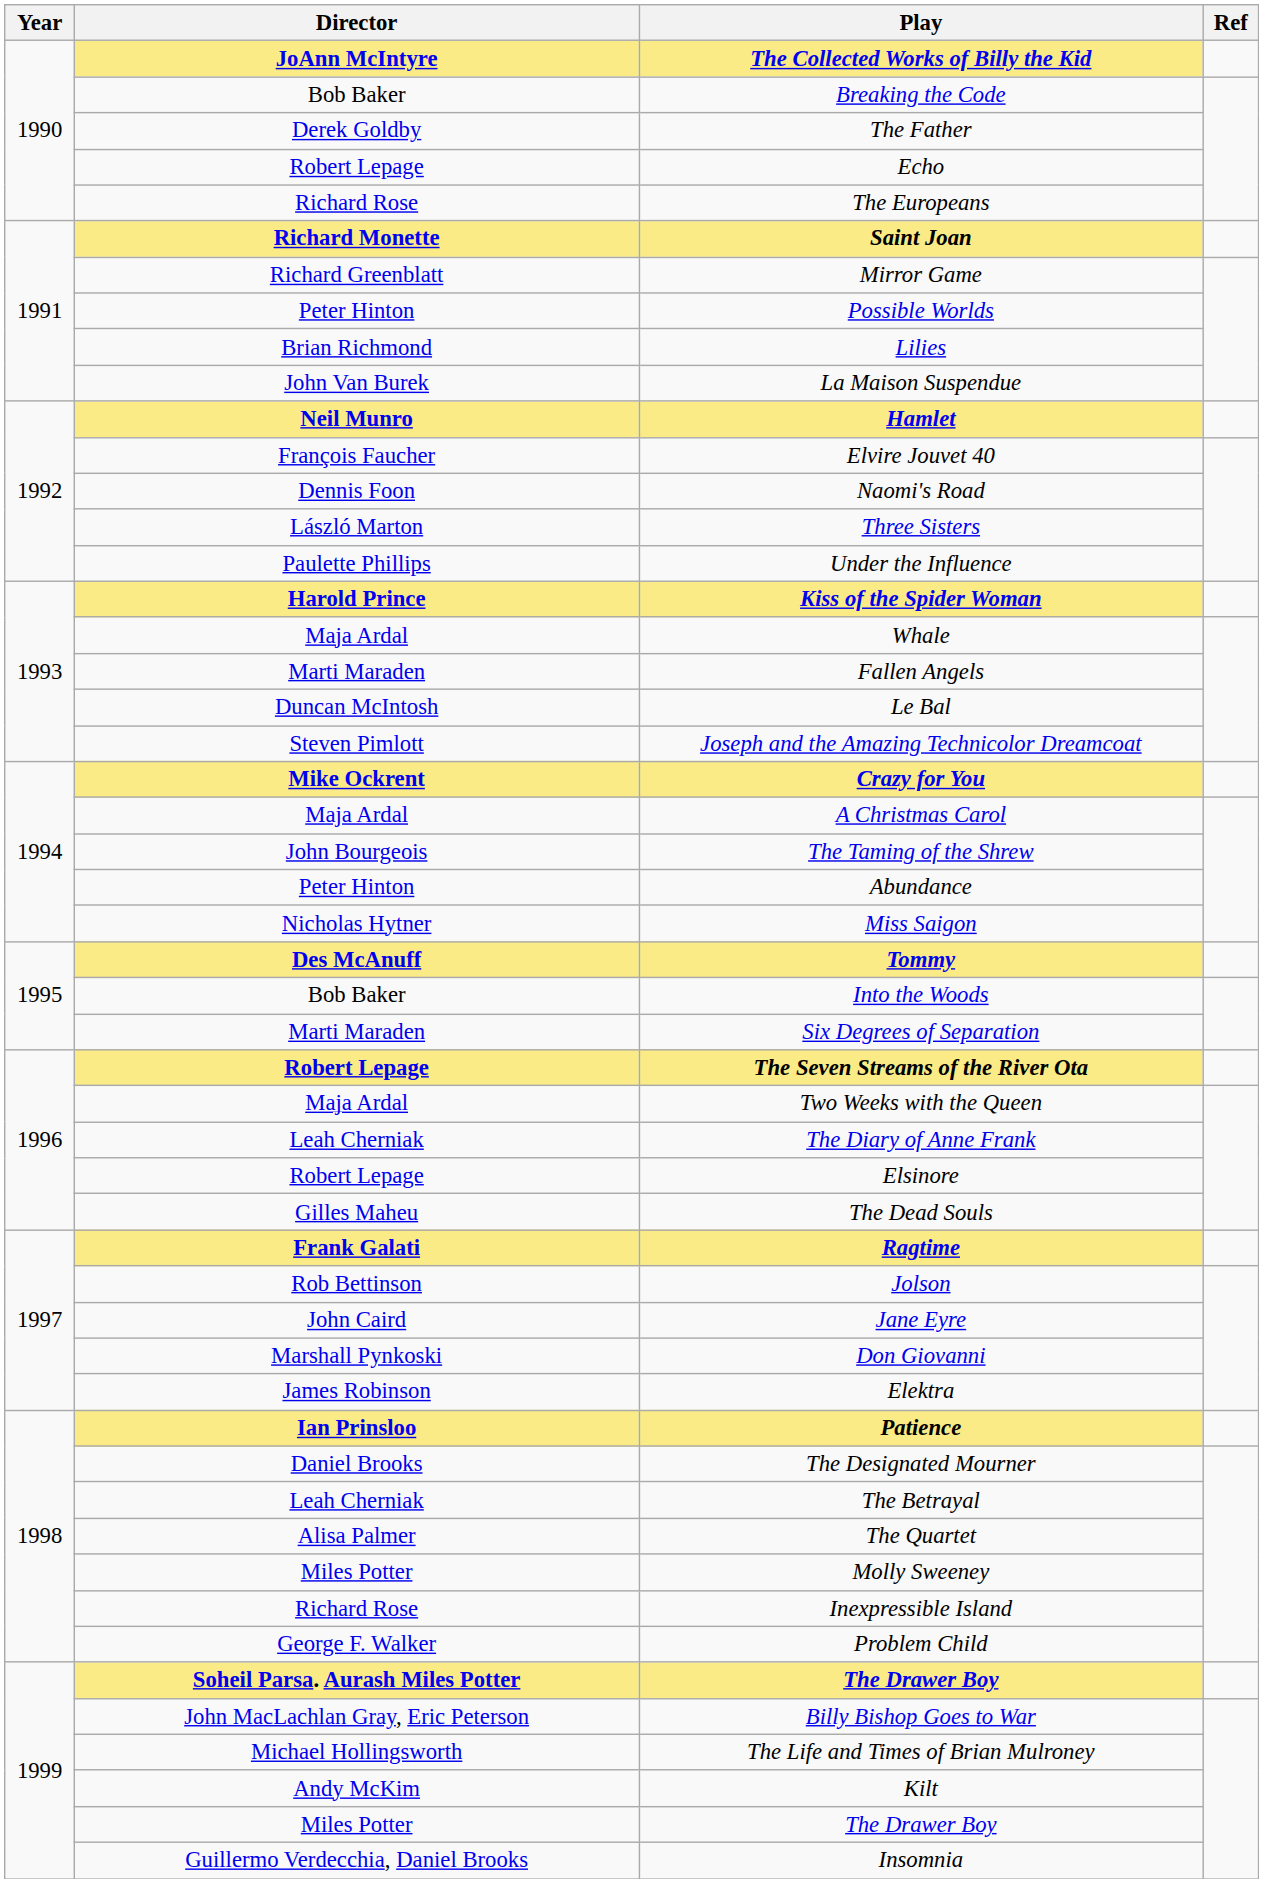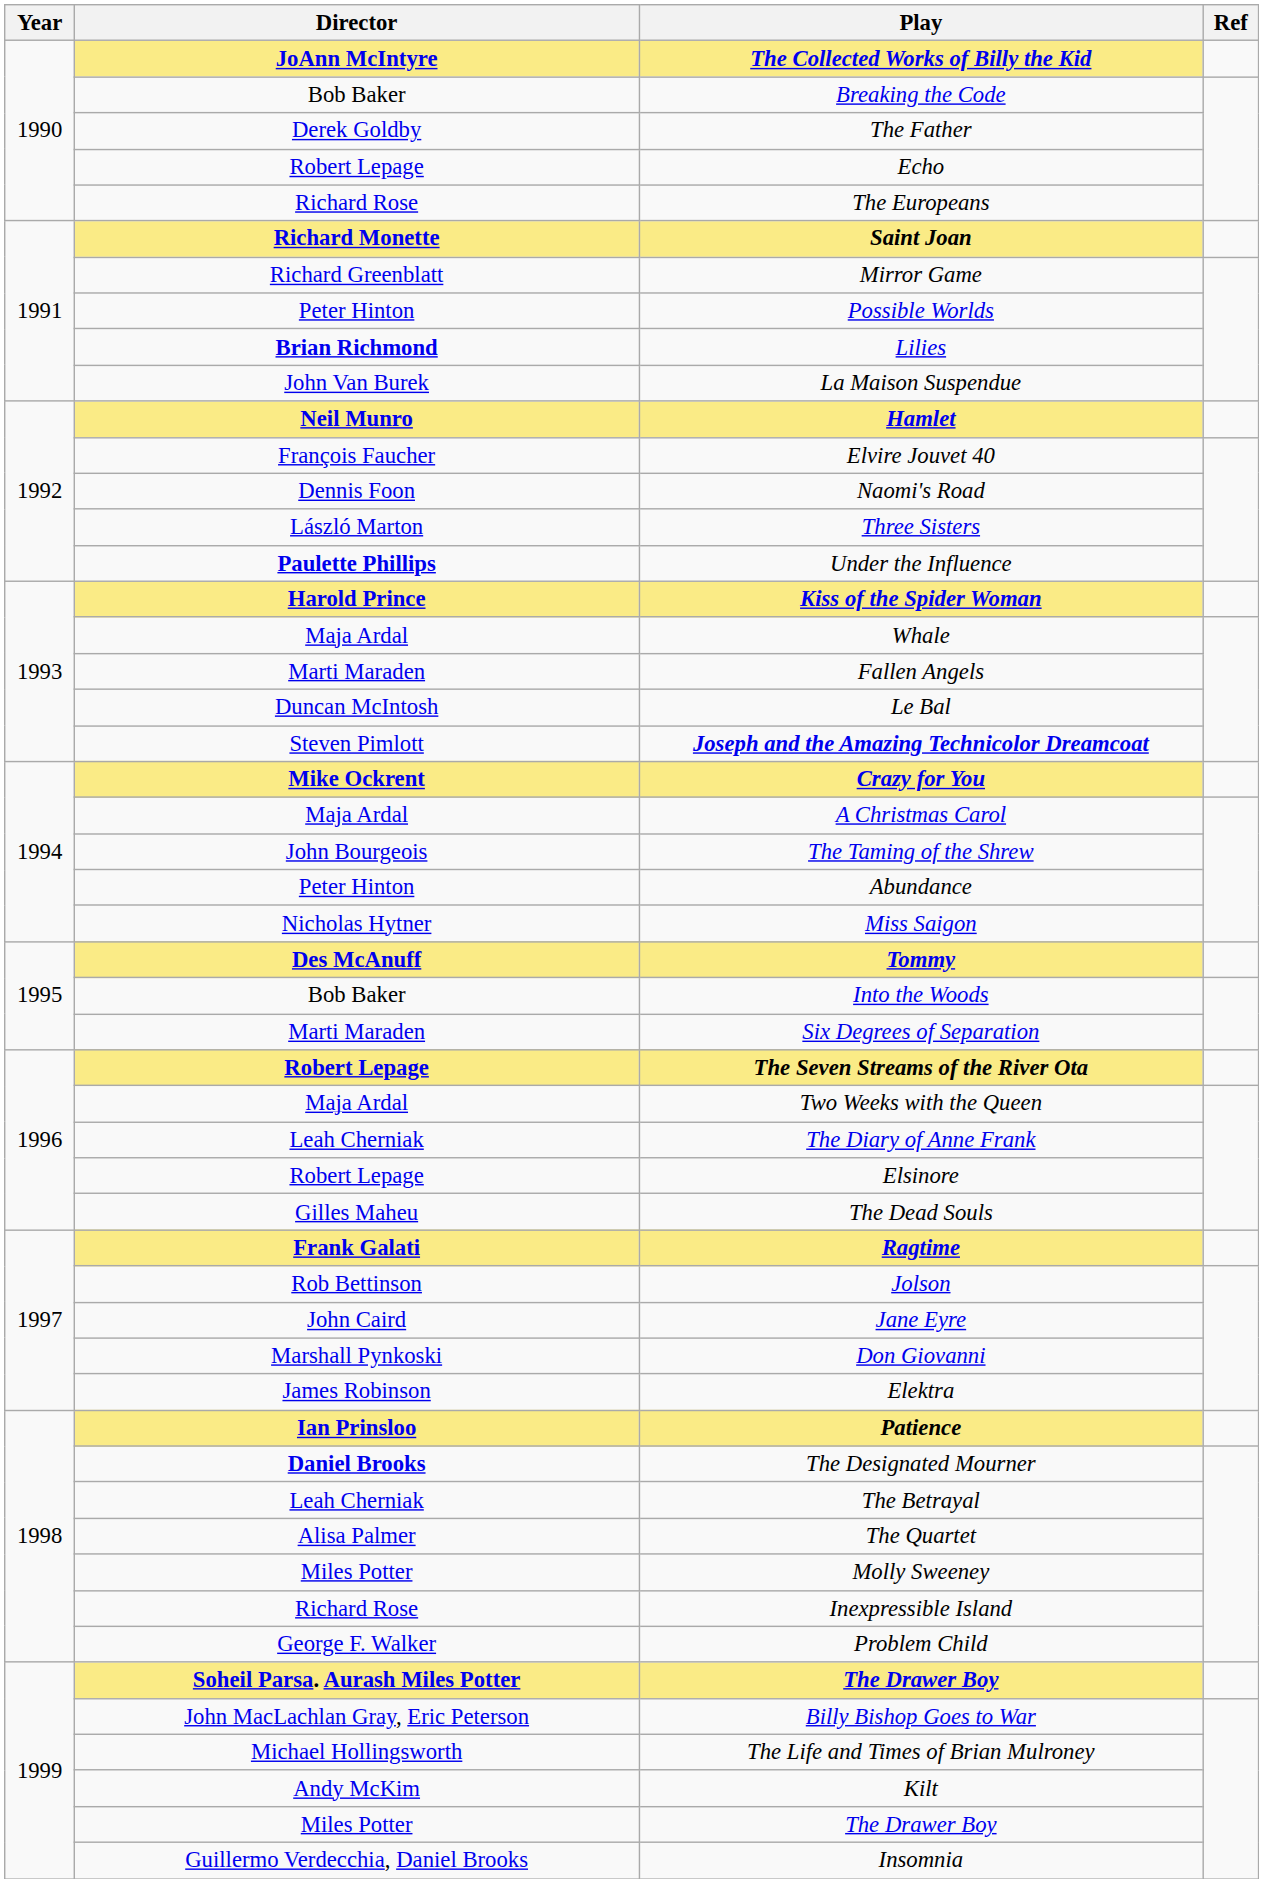(357, 346) normal -> (357, 346) bold
(357, 563) normal -> (357, 563) bold
(921, 743) normal -> (921, 743) bold
(357, 1463) normal -> (357, 1463) bold
